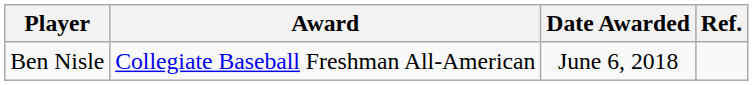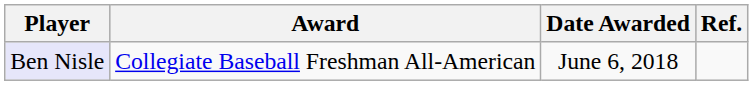(57, 60) no background -> (57, 60) lavender background
